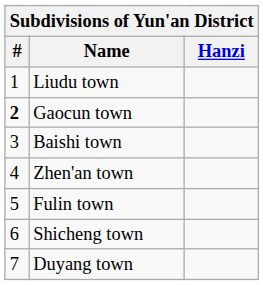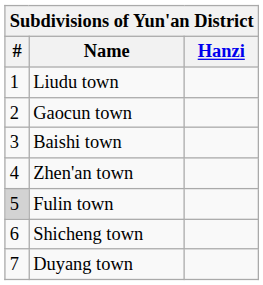(14, 112) bold -> (14, 112) normal
(14, 203) no background -> (14, 203) lightgrey background
